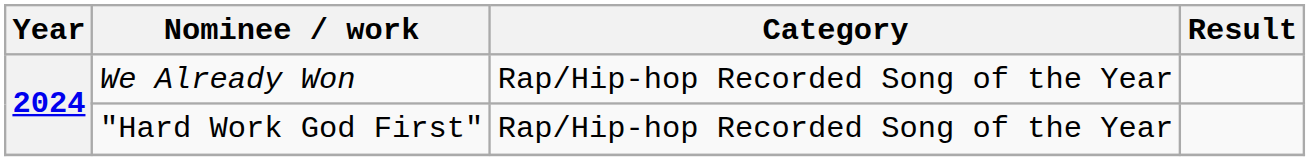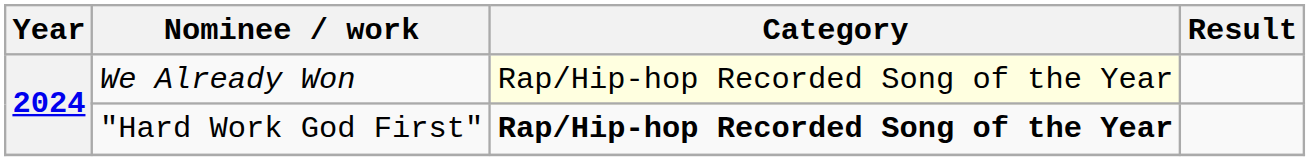(836, 80) no background -> (836, 80) lightyellow background
(836, 129) normal -> (836, 129) bold
